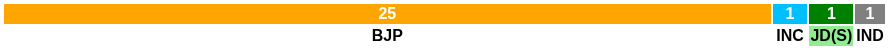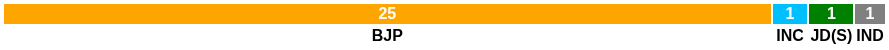(831, 36) lightgreen background -> (831, 36) no background
